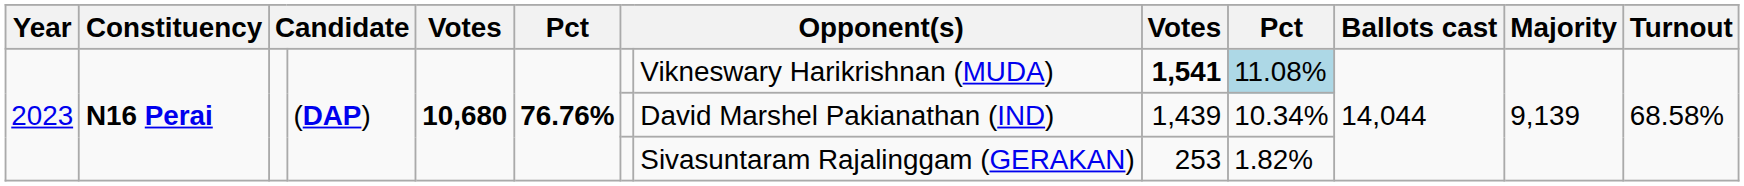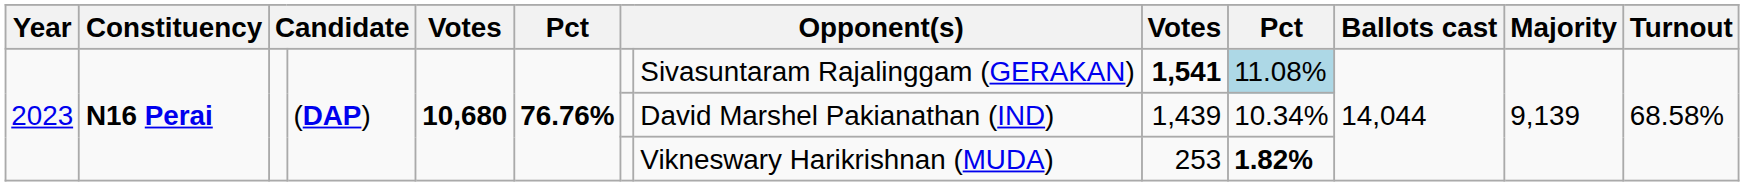(847, 71) Vikneswary Harikrishnan (MUDA) -> (888, 71) Sivasuntaram Rajalinggam (GERAKAN)
(888, 159) Sivasuntaram Rajalinggam (GERAKAN) -> (847, 159) Vikneswary Harikrishnan (MUDA)
(1274, 159) normal -> (1274, 159) bold
